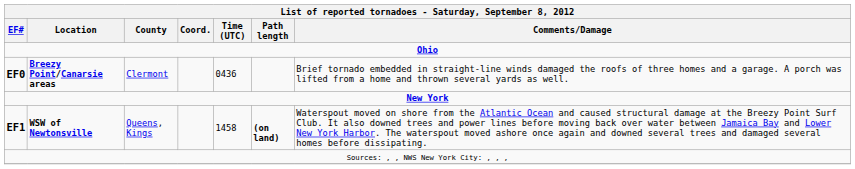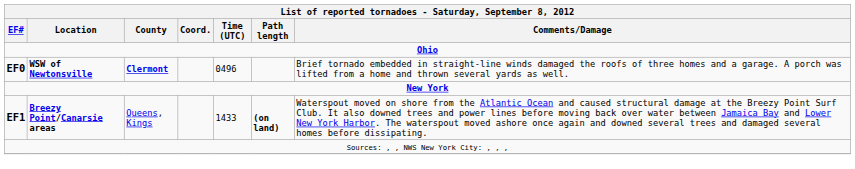(66, 74) Breezy Point/Canarsie areas -> (61, 69) WSW of Newtonsville
(147, 74) normal -> (147, 69) bold
(226, 74) 0436 -> (226, 69) 0496
(61, 128) WSW of Newtonsville -> (66, 118) Breezy Point/Canarsie areas
(226, 128) 1458 -> (226, 118) 1433
